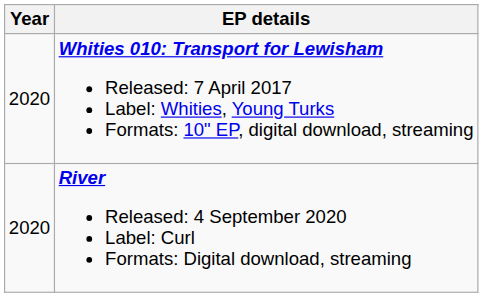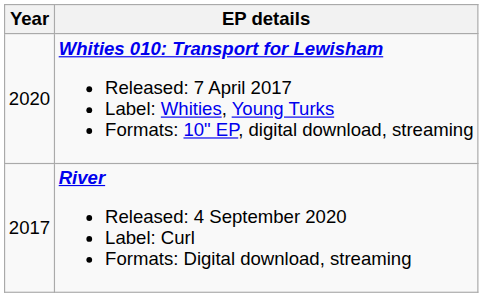(30, 227) 2020 -> (30, 227) 2017
